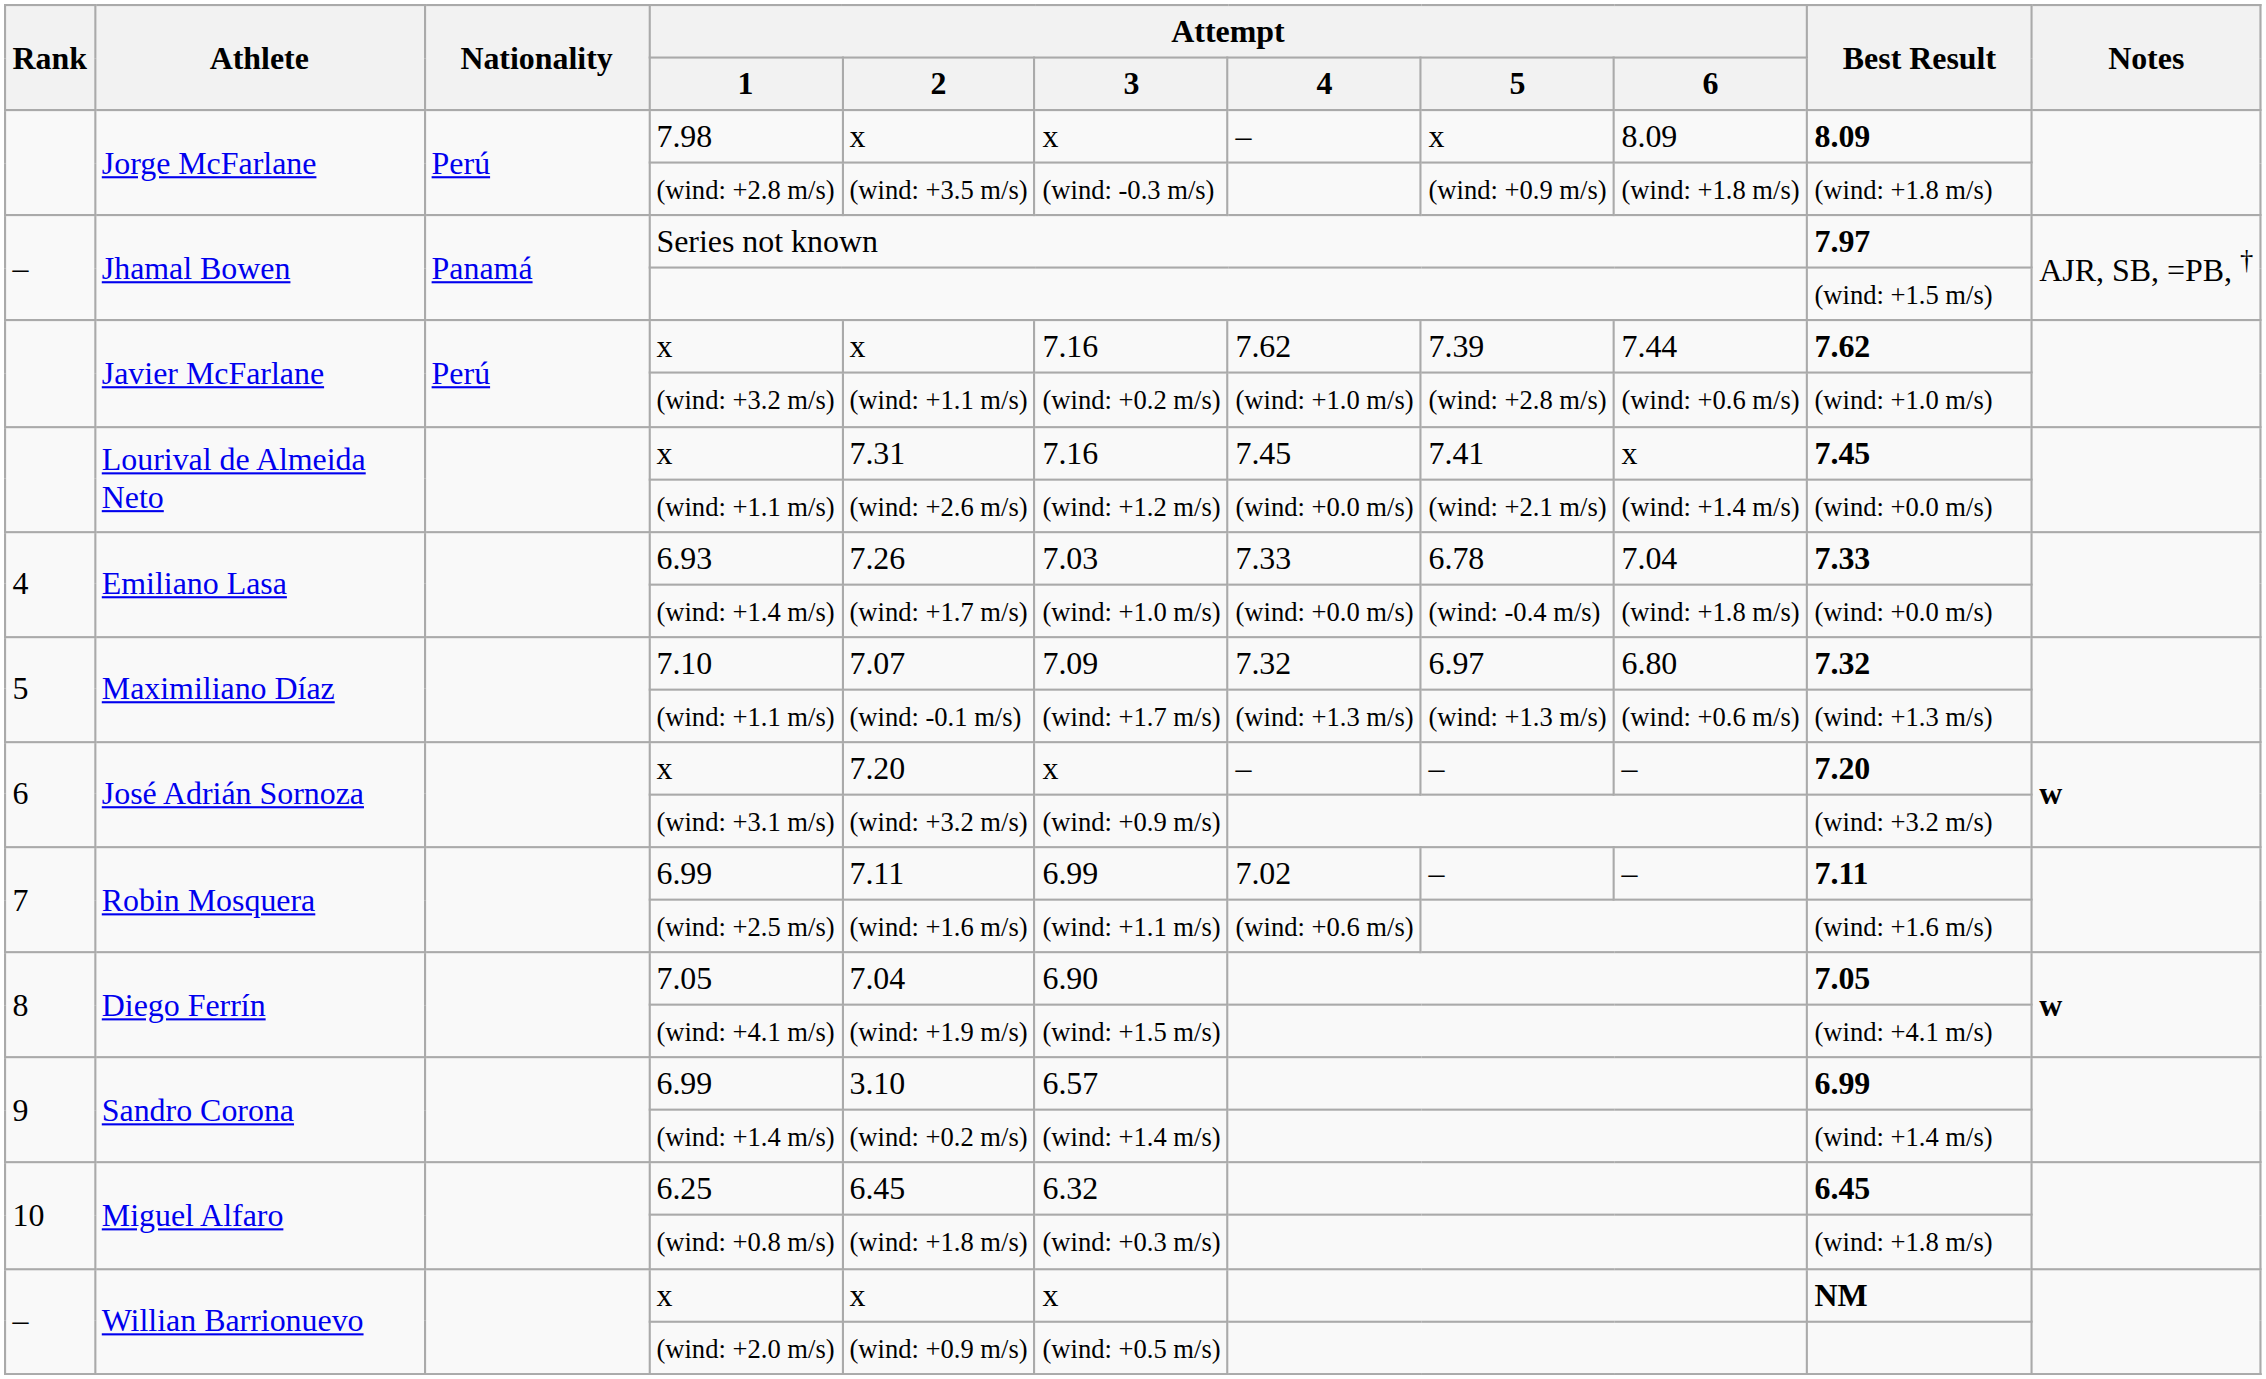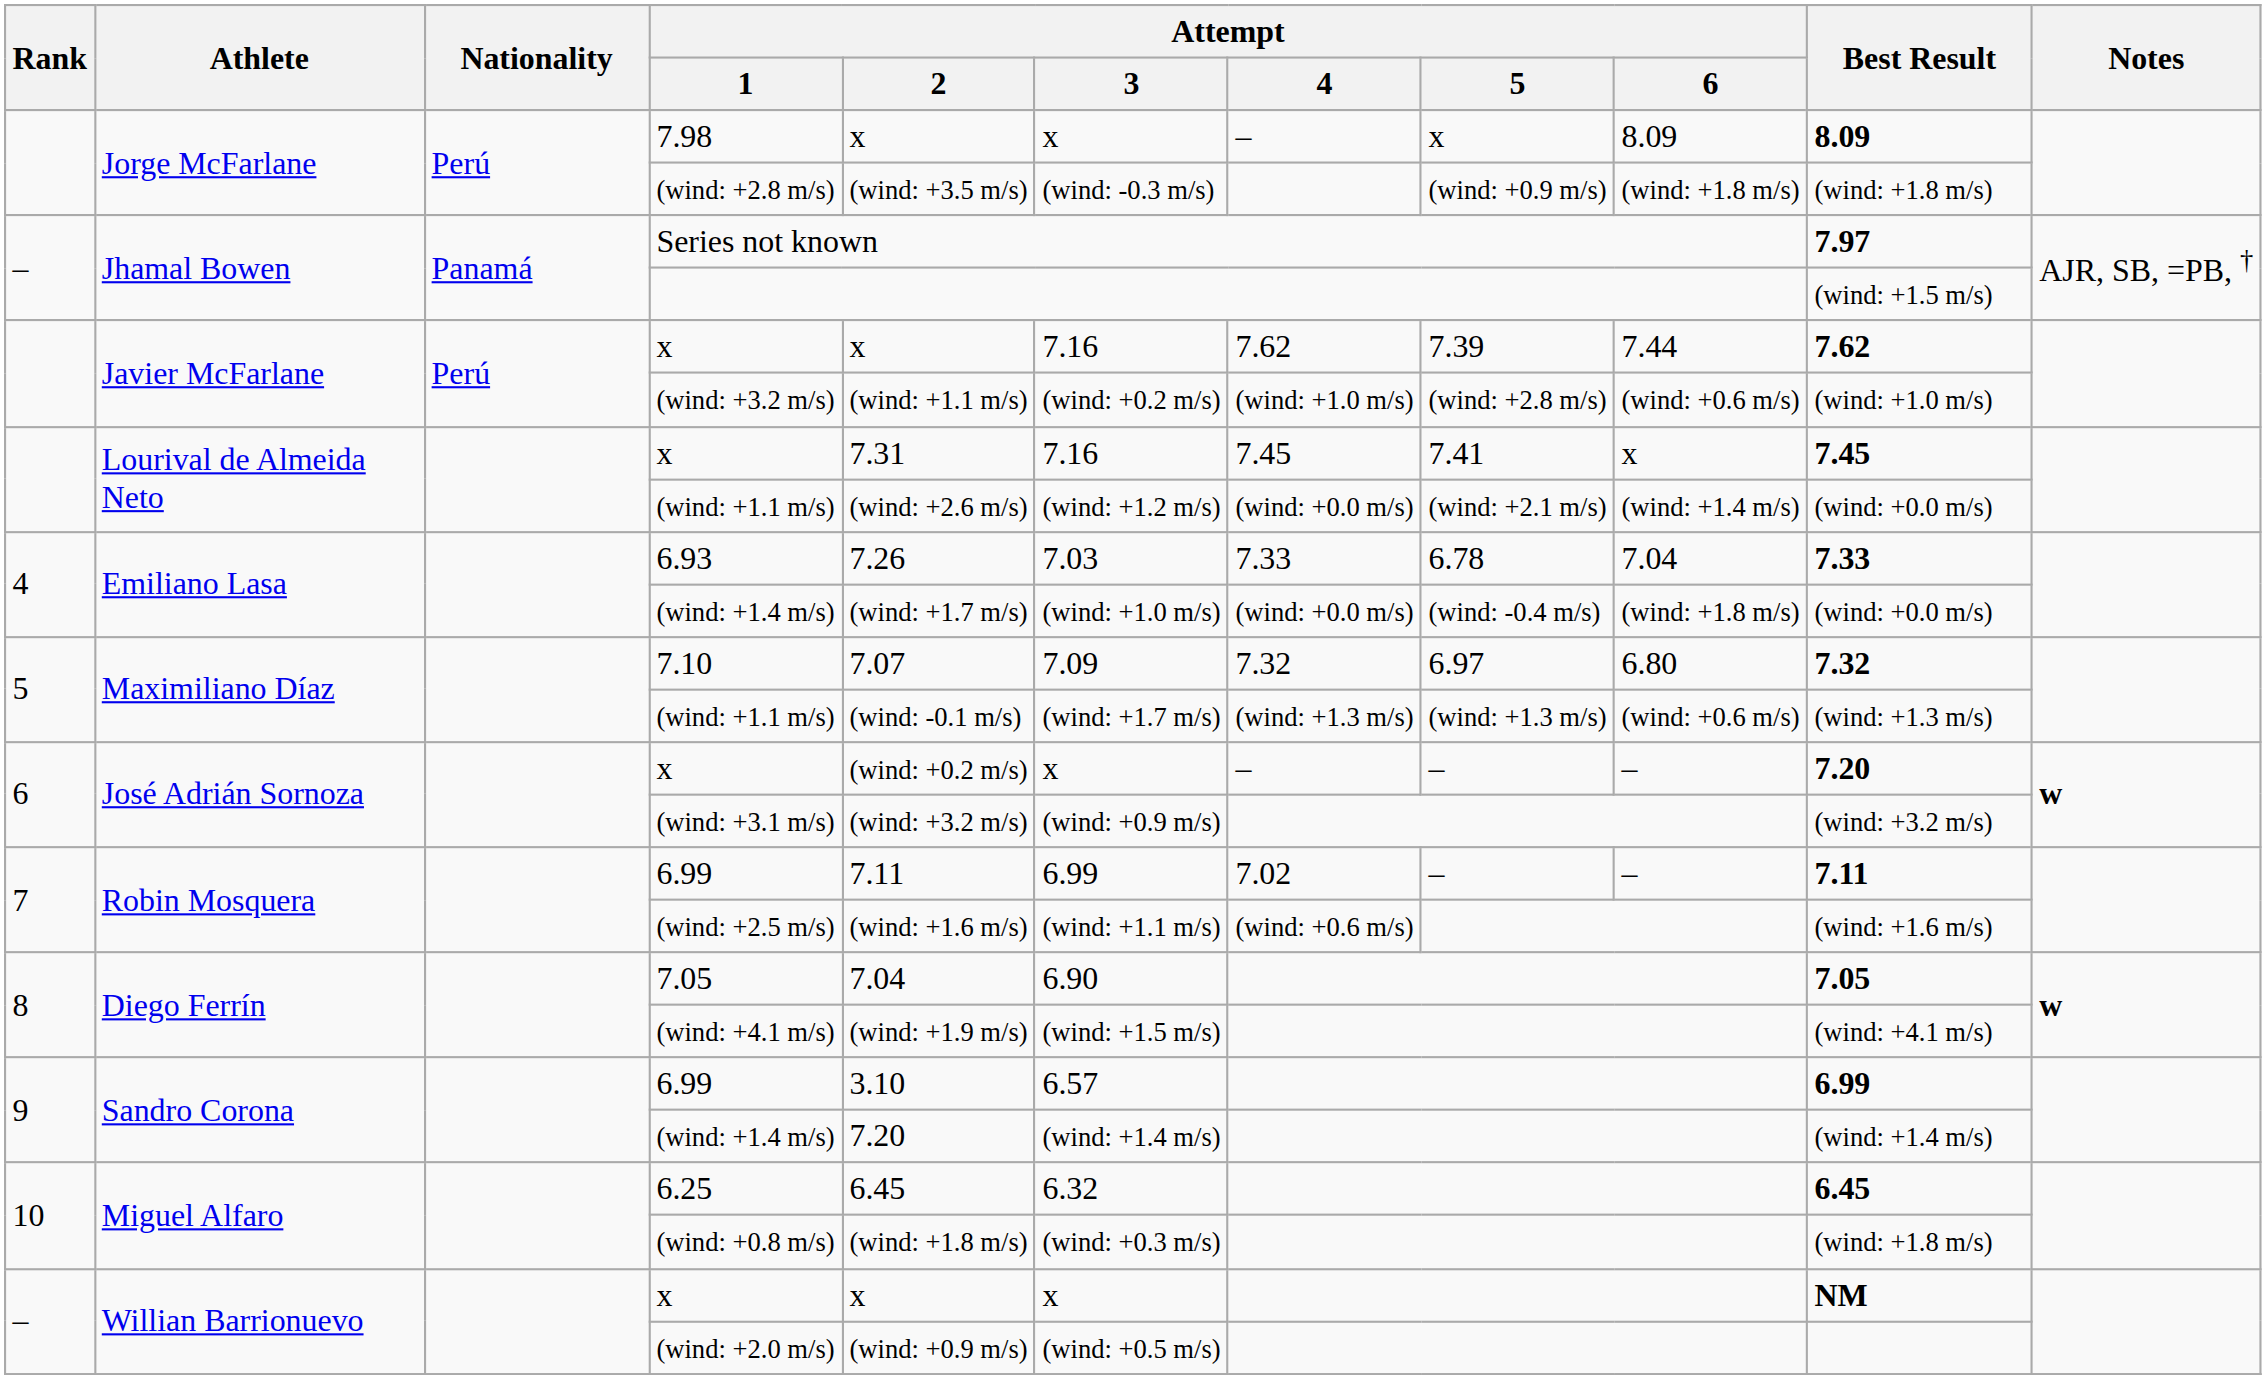(877, 767) 7.20 -> (939, 770) (wind: +0.2 m/s)
(939, 1139) (wind: +0.2 m/s) -> (877, 1136) 7.20
